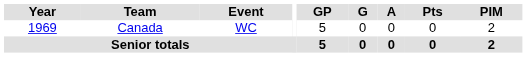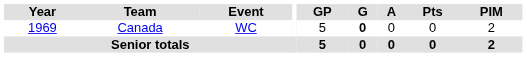(363, 28) normal -> (363, 28) bold
